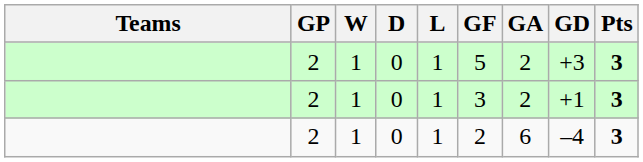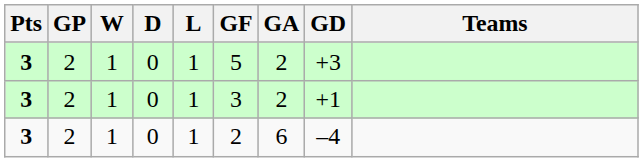columns swapped: (148, 23) <-> (617, 23)
